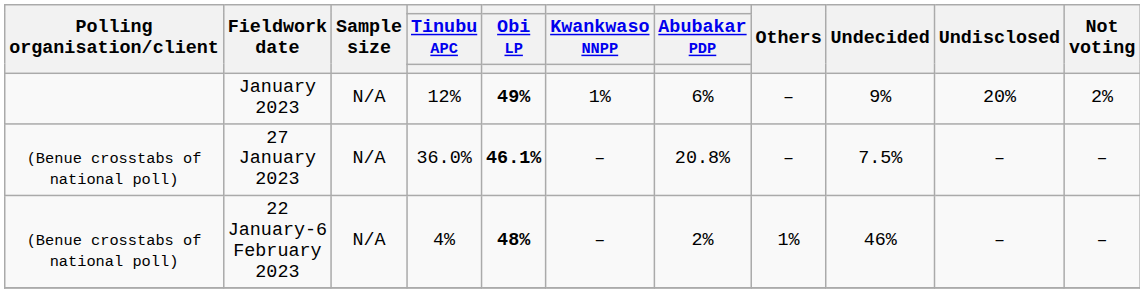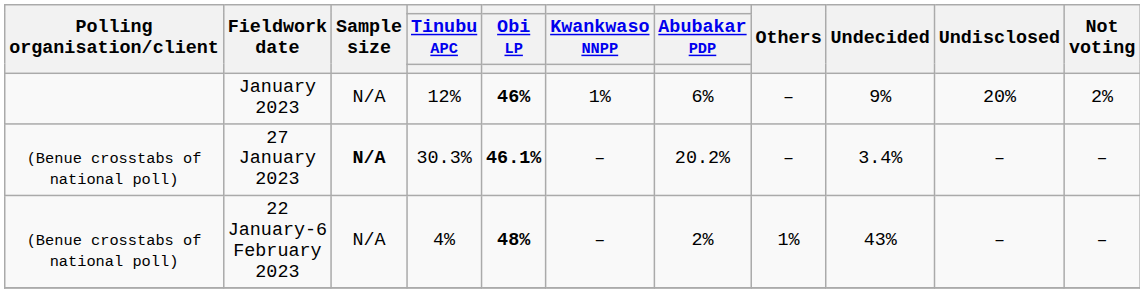(514, 99) 49% -> (514, 99) 46%
(369, 160) normal -> (369, 160) bold
(444, 160) 36.0% -> (444, 160) 30.3%
(702, 160) 20.8% -> (702, 160) 20.2%
(880, 160) 7.5% -> (880, 160) 3.4%
(880, 241) 46% -> (880, 241) 43%
